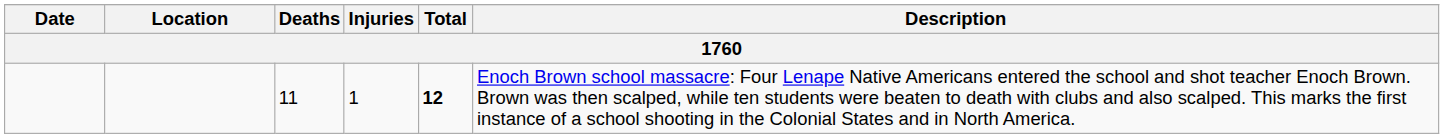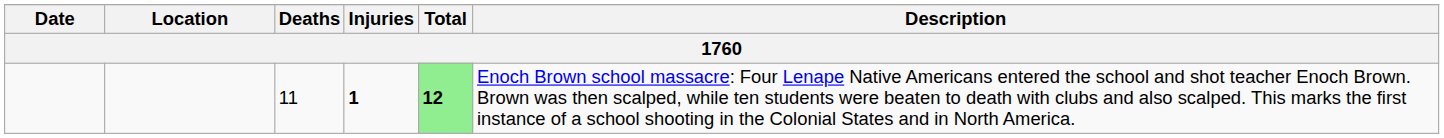(354, 98) normal -> (354, 98) bold
(433, 98) no background -> (433, 98) lightgreen background
